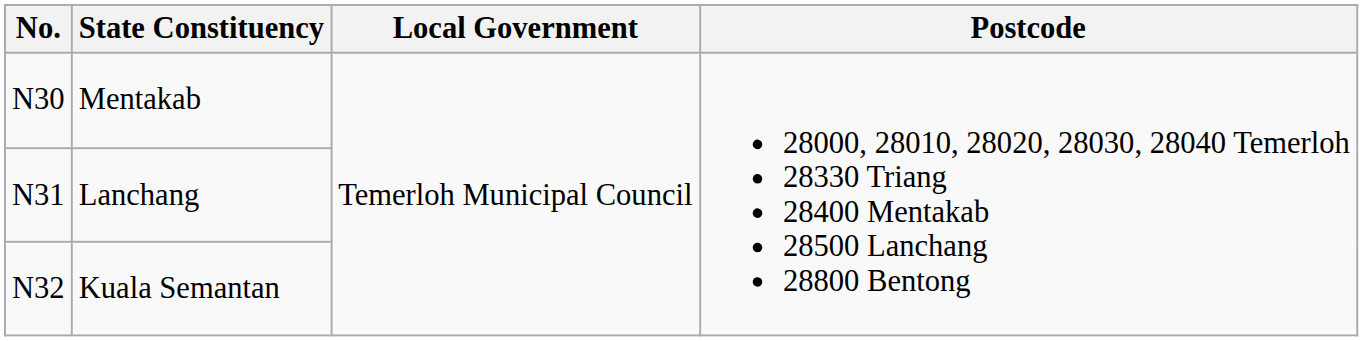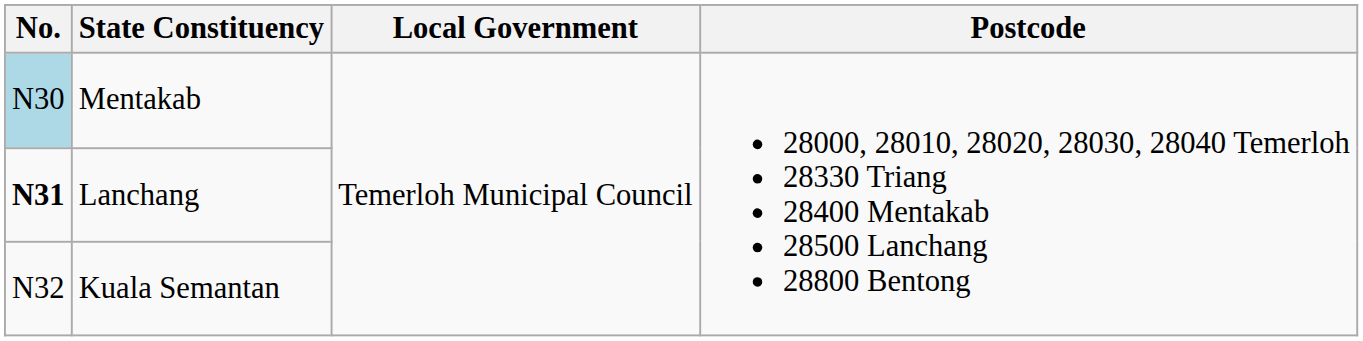(38, 99) no background -> (38, 99) lightblue background
(38, 193) normal -> (38, 193) bold
